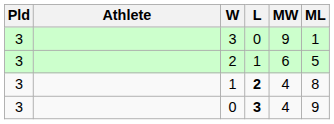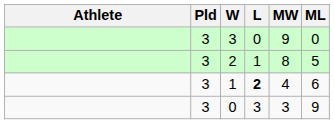columns swapped: (127, 15) <-> (19, 15)
(315, 38) 1 -> (315, 38) 0
(286, 61) 6 -> (286, 61) 8
(315, 84) 8 -> (315, 84) 6
(257, 107) bold -> (257, 107) normal
(286, 107) 4 -> (286, 107) 3
